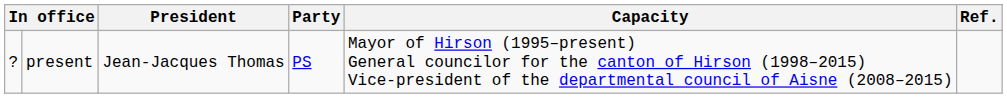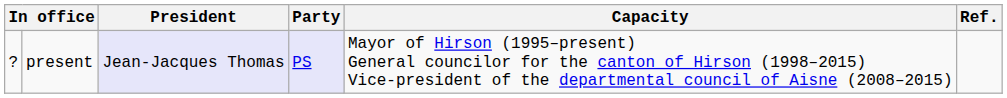(194, 62) no background -> (194, 62) lavender background
(302, 62) no background -> (302, 62) lavender background
